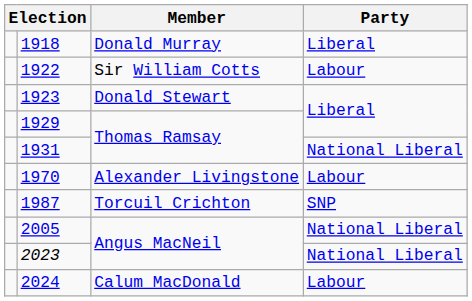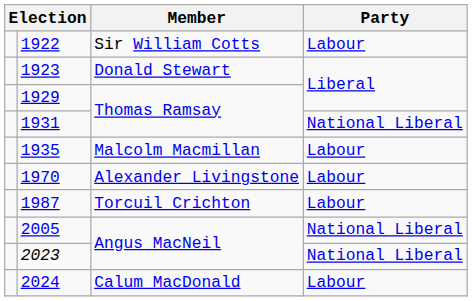- row: (40, 44)
+ row: (40, 150)
(321, 203) SNP -> (336, 203) Labour
